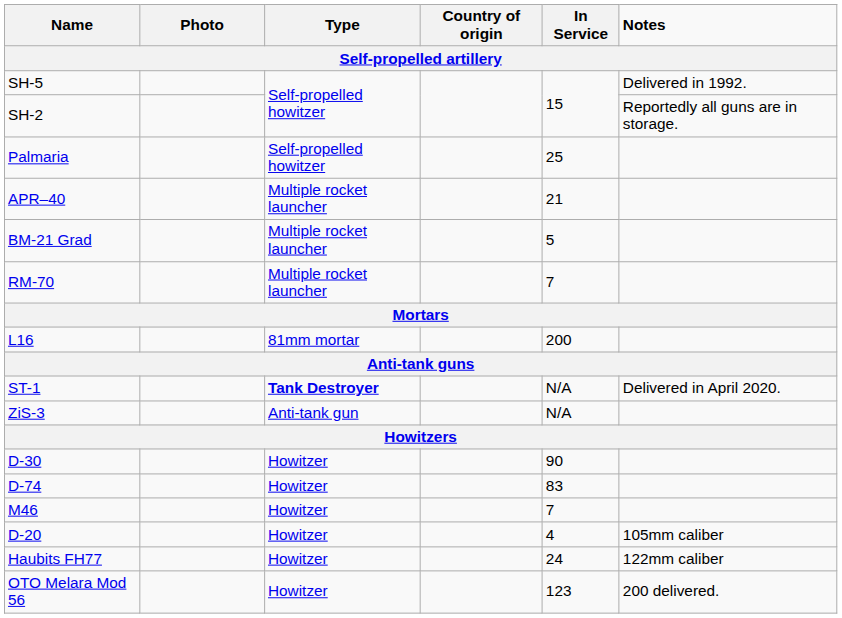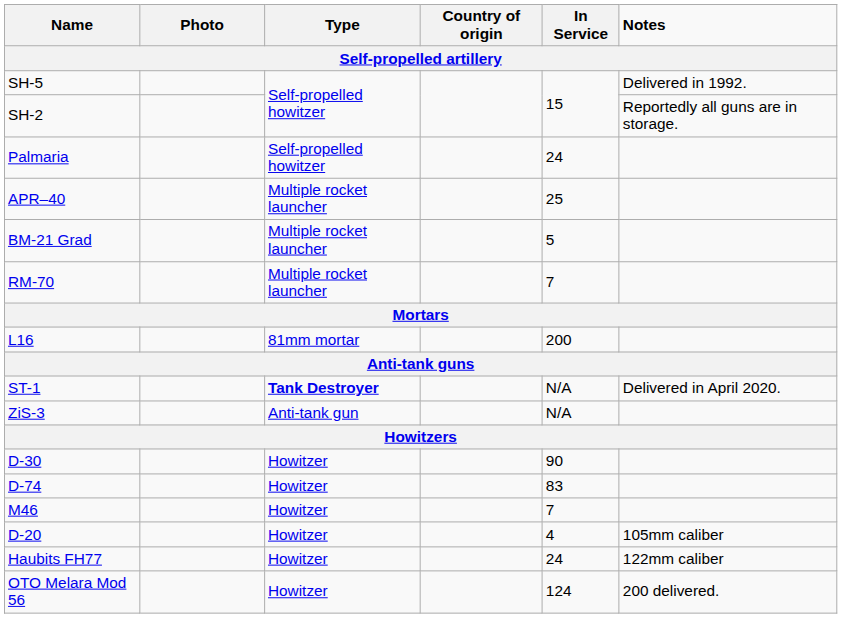(554, 157) 25 -> (554, 157) 24
(554, 198) 21 -> (554, 198) 25
(559, 591) 123 -> (559, 591) 124
